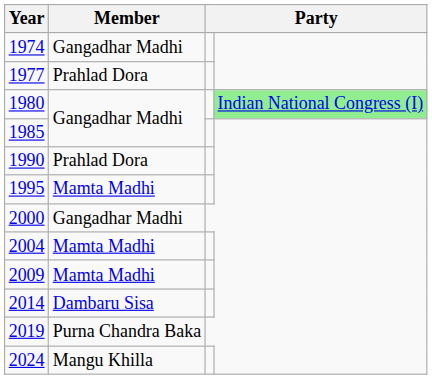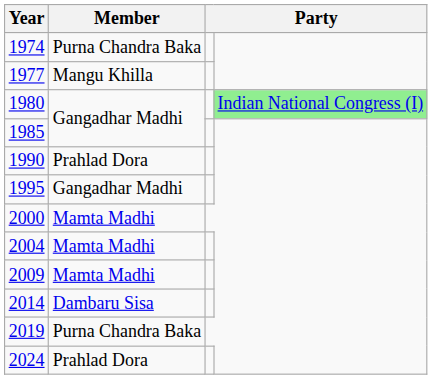(118, 47) Gangadhar Madhi -> (127, 47) Purna Chandra Baka
(100, 75) Prahlad Dora -> (103, 75) Mangu Khilla
(104, 189) Mamta Madhi -> (118, 189) Gangadhar Madhi
(118, 217) Gangadhar Madhi -> (104, 217) Mamta Madhi
(103, 359) Mangu Khilla -> (100, 359) Prahlad Dora
